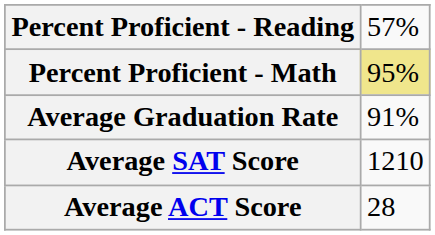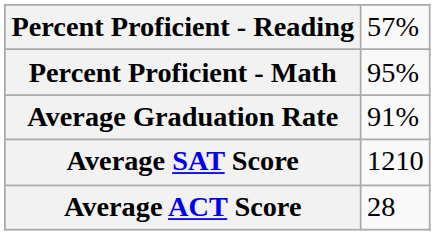(393, 71) khaki background -> (393, 71) no background
